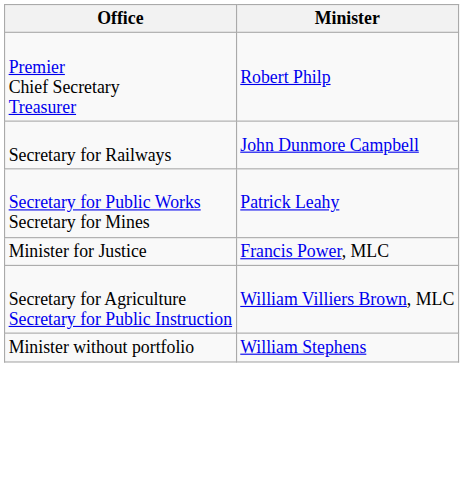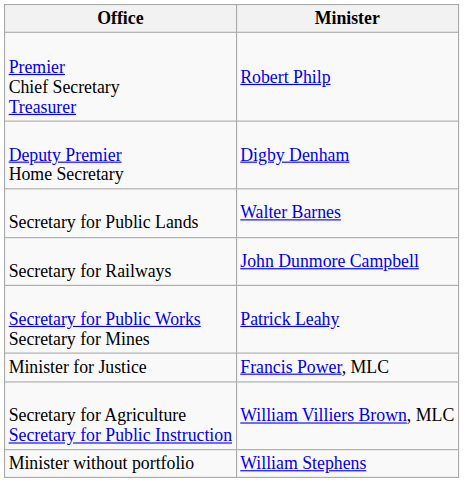+ row: (66, 164)
+ row: (104, 222)
